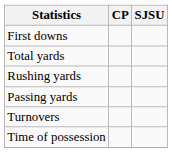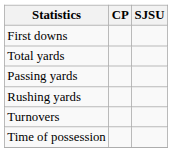rows swapped: (44, 76) <-> (42, 96)
